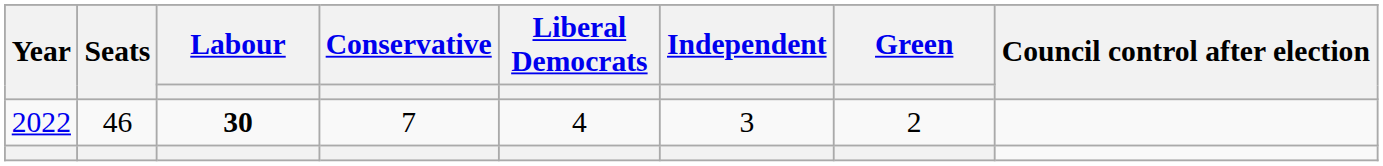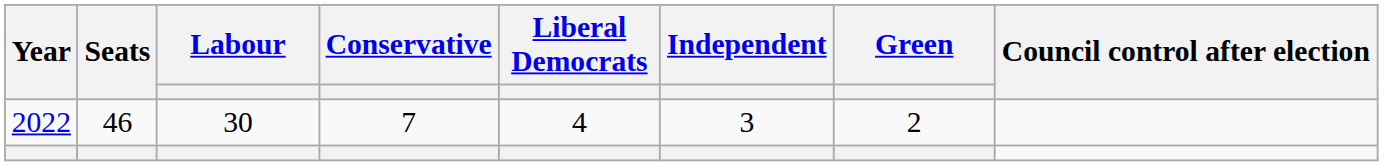(238, 121) bold -> (238, 121) normal
